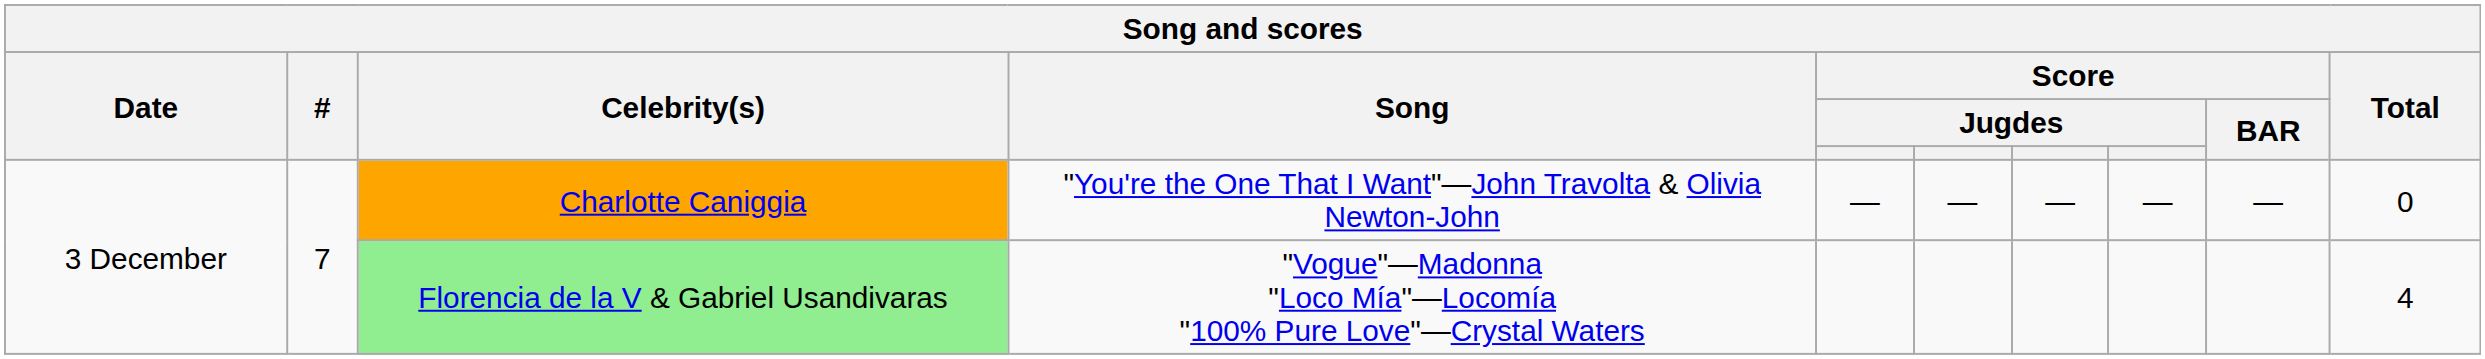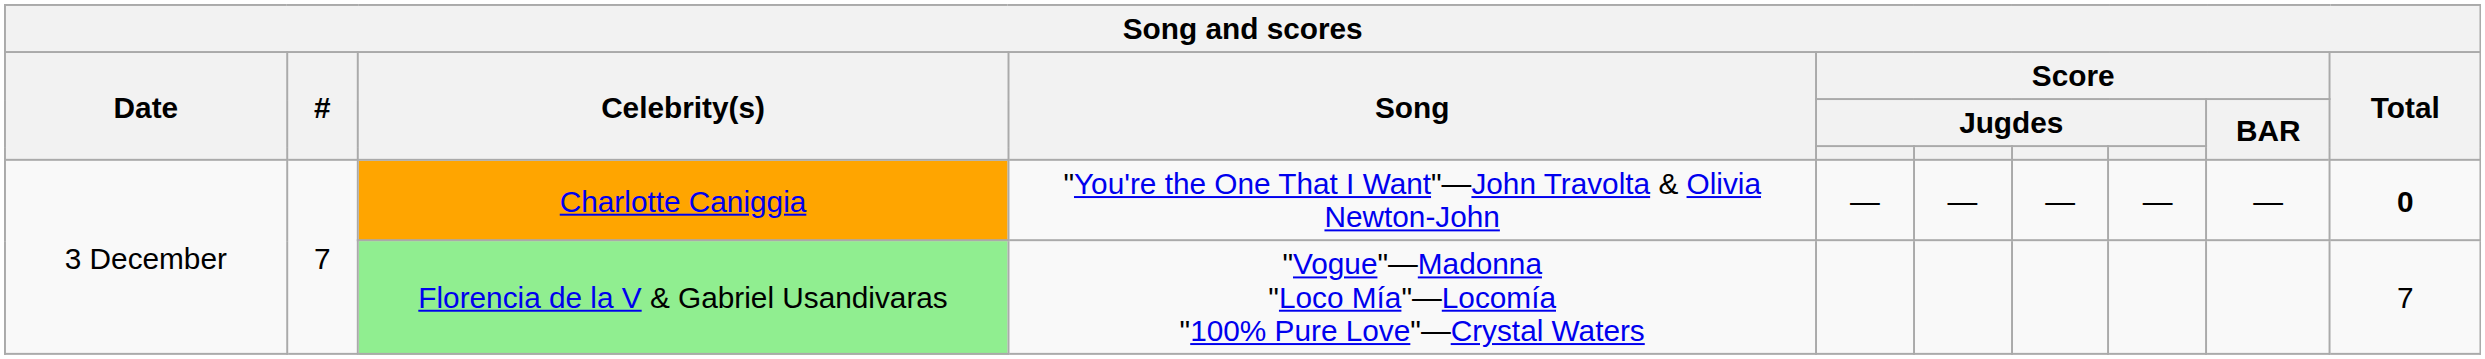(2405, 201) normal -> (2405, 201) bold
(2405, 298) 4 -> (2405, 298) 7
